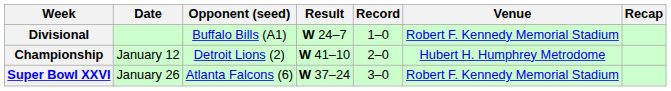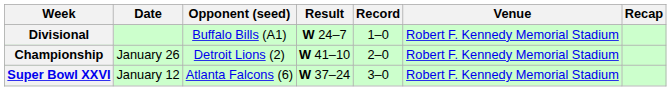(148, 55) January 12 -> (148, 55) January 26
(512, 55) Hubert H. Humphrey Metrodome -> (512, 55) Robert F. Kennedy Memorial Stadium
(148, 75) January 26 -> (148, 75) January 12
